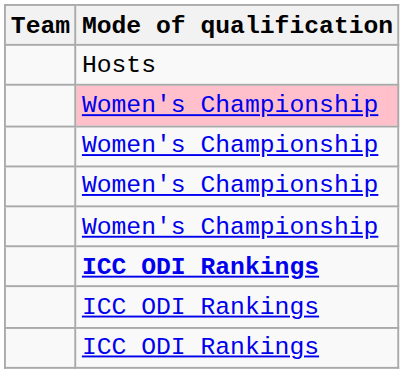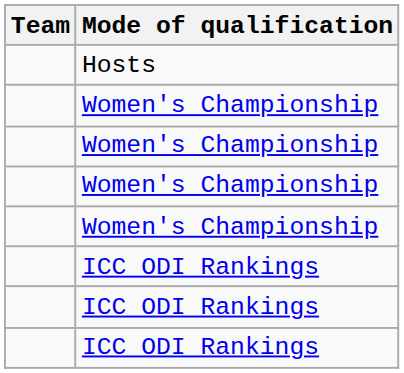(230, 106) pink background -> (230, 106) no background
(200, 267) bold -> (200, 267) normal
